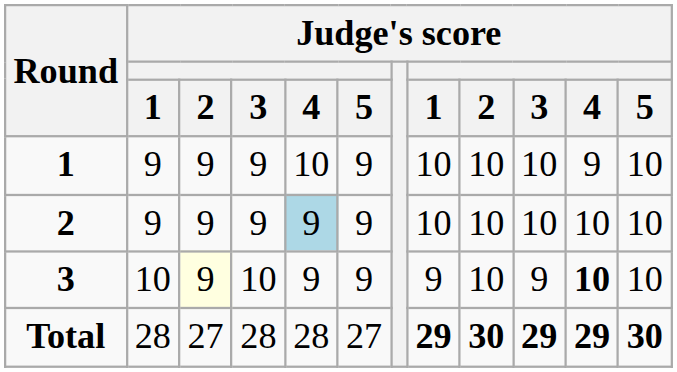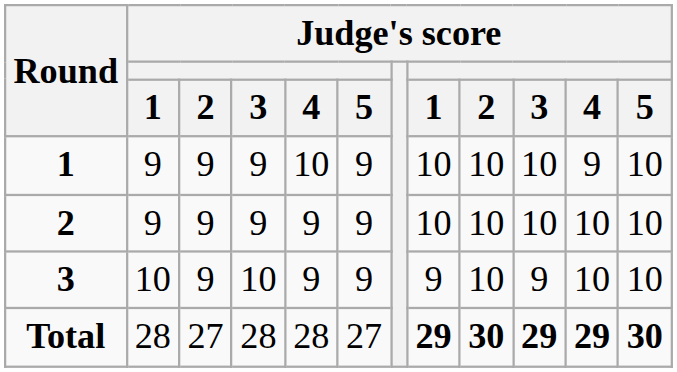(311, 221) lightblue background -> (311, 221) no background
(206, 279) lightyellow background -> (206, 279) no background
(592, 279) bold -> (592, 279) normal
